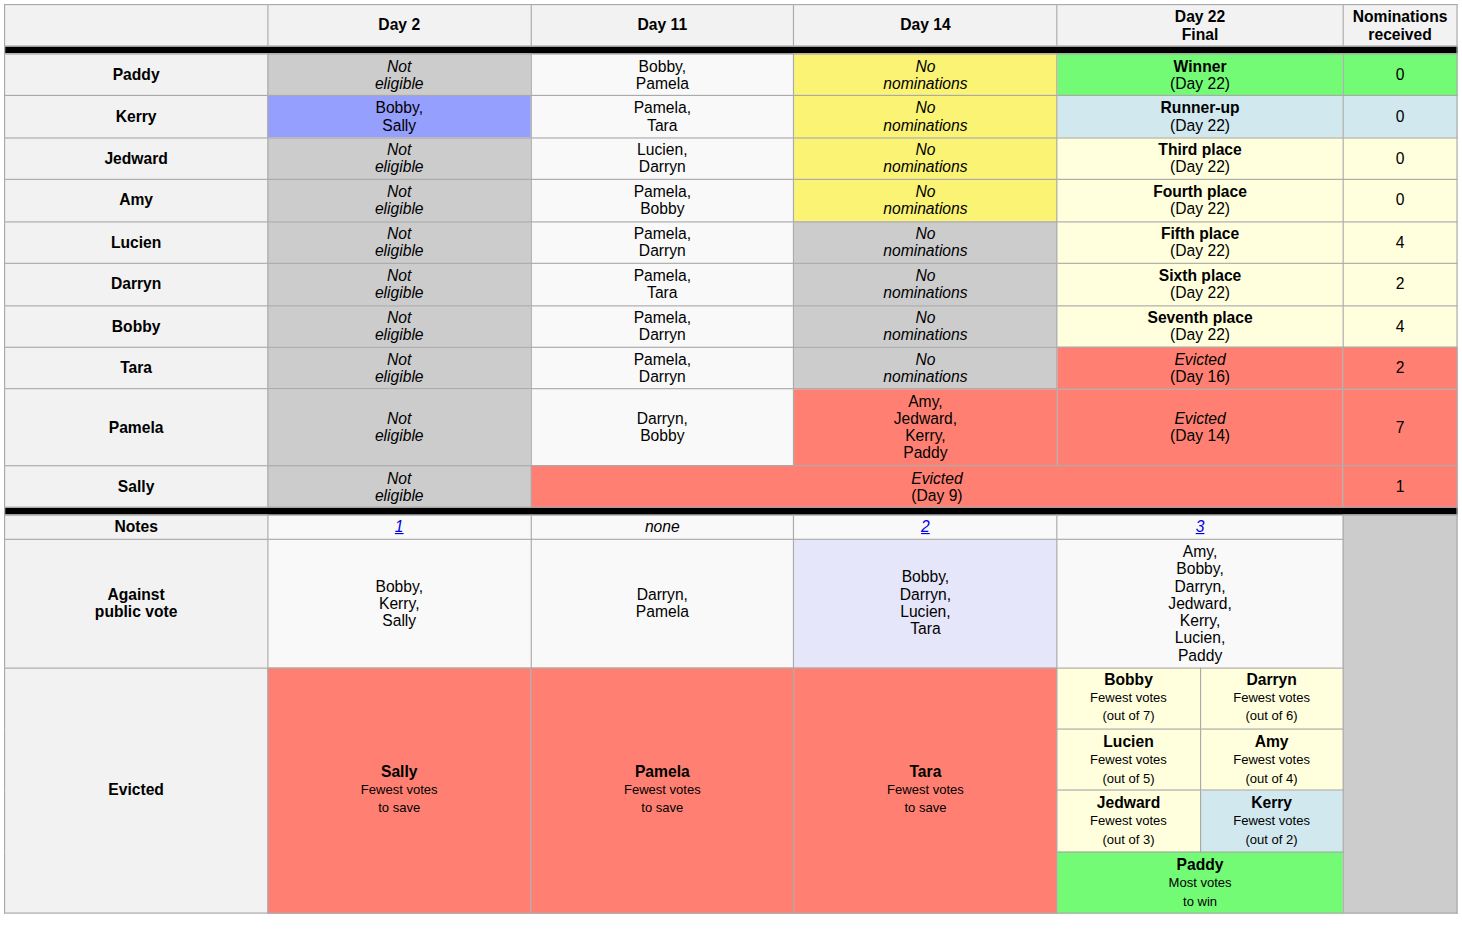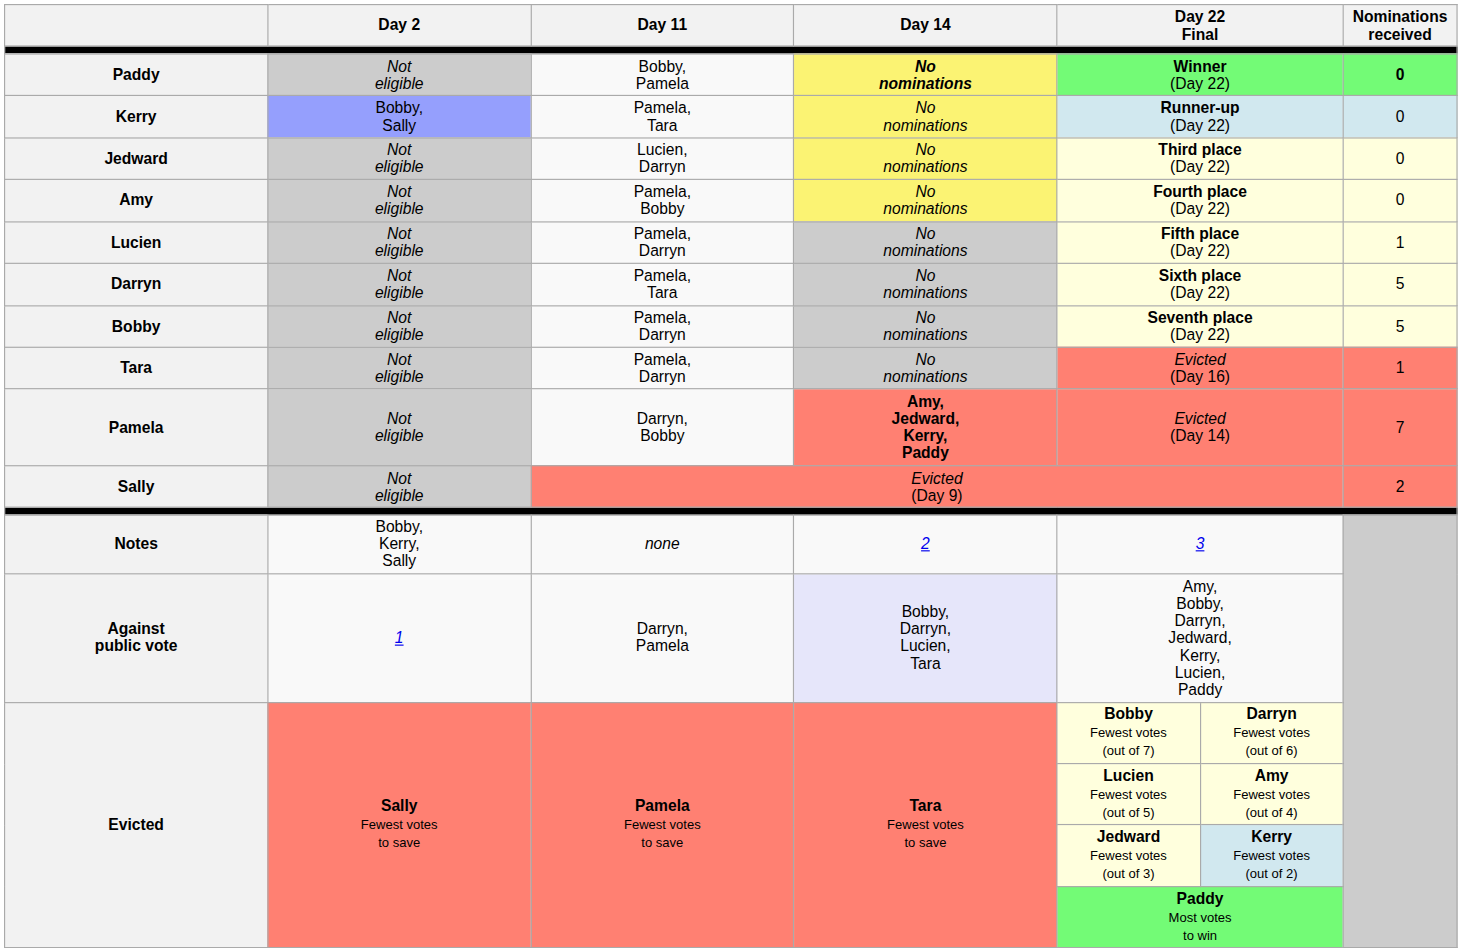(925, 74) normal -> (925, 74) bold
(1400, 74) normal -> (1400, 74) bold
(1400, 242) 4 -> (1400, 242) 1
(1400, 284) 2 -> (1400, 284) 5
(1400, 326) 4 -> (1400, 326) 5
(1400, 368) 2 -> (1400, 368) 1
(925, 427) normal -> (925, 427) bold
(1400, 486) 1 -> (1400, 486) 2
(399, 527) 1 -> (399, 544) Bobby, Kerry, Sally
(399, 603) Bobby, Kerry, Sally -> (399, 638) 1
